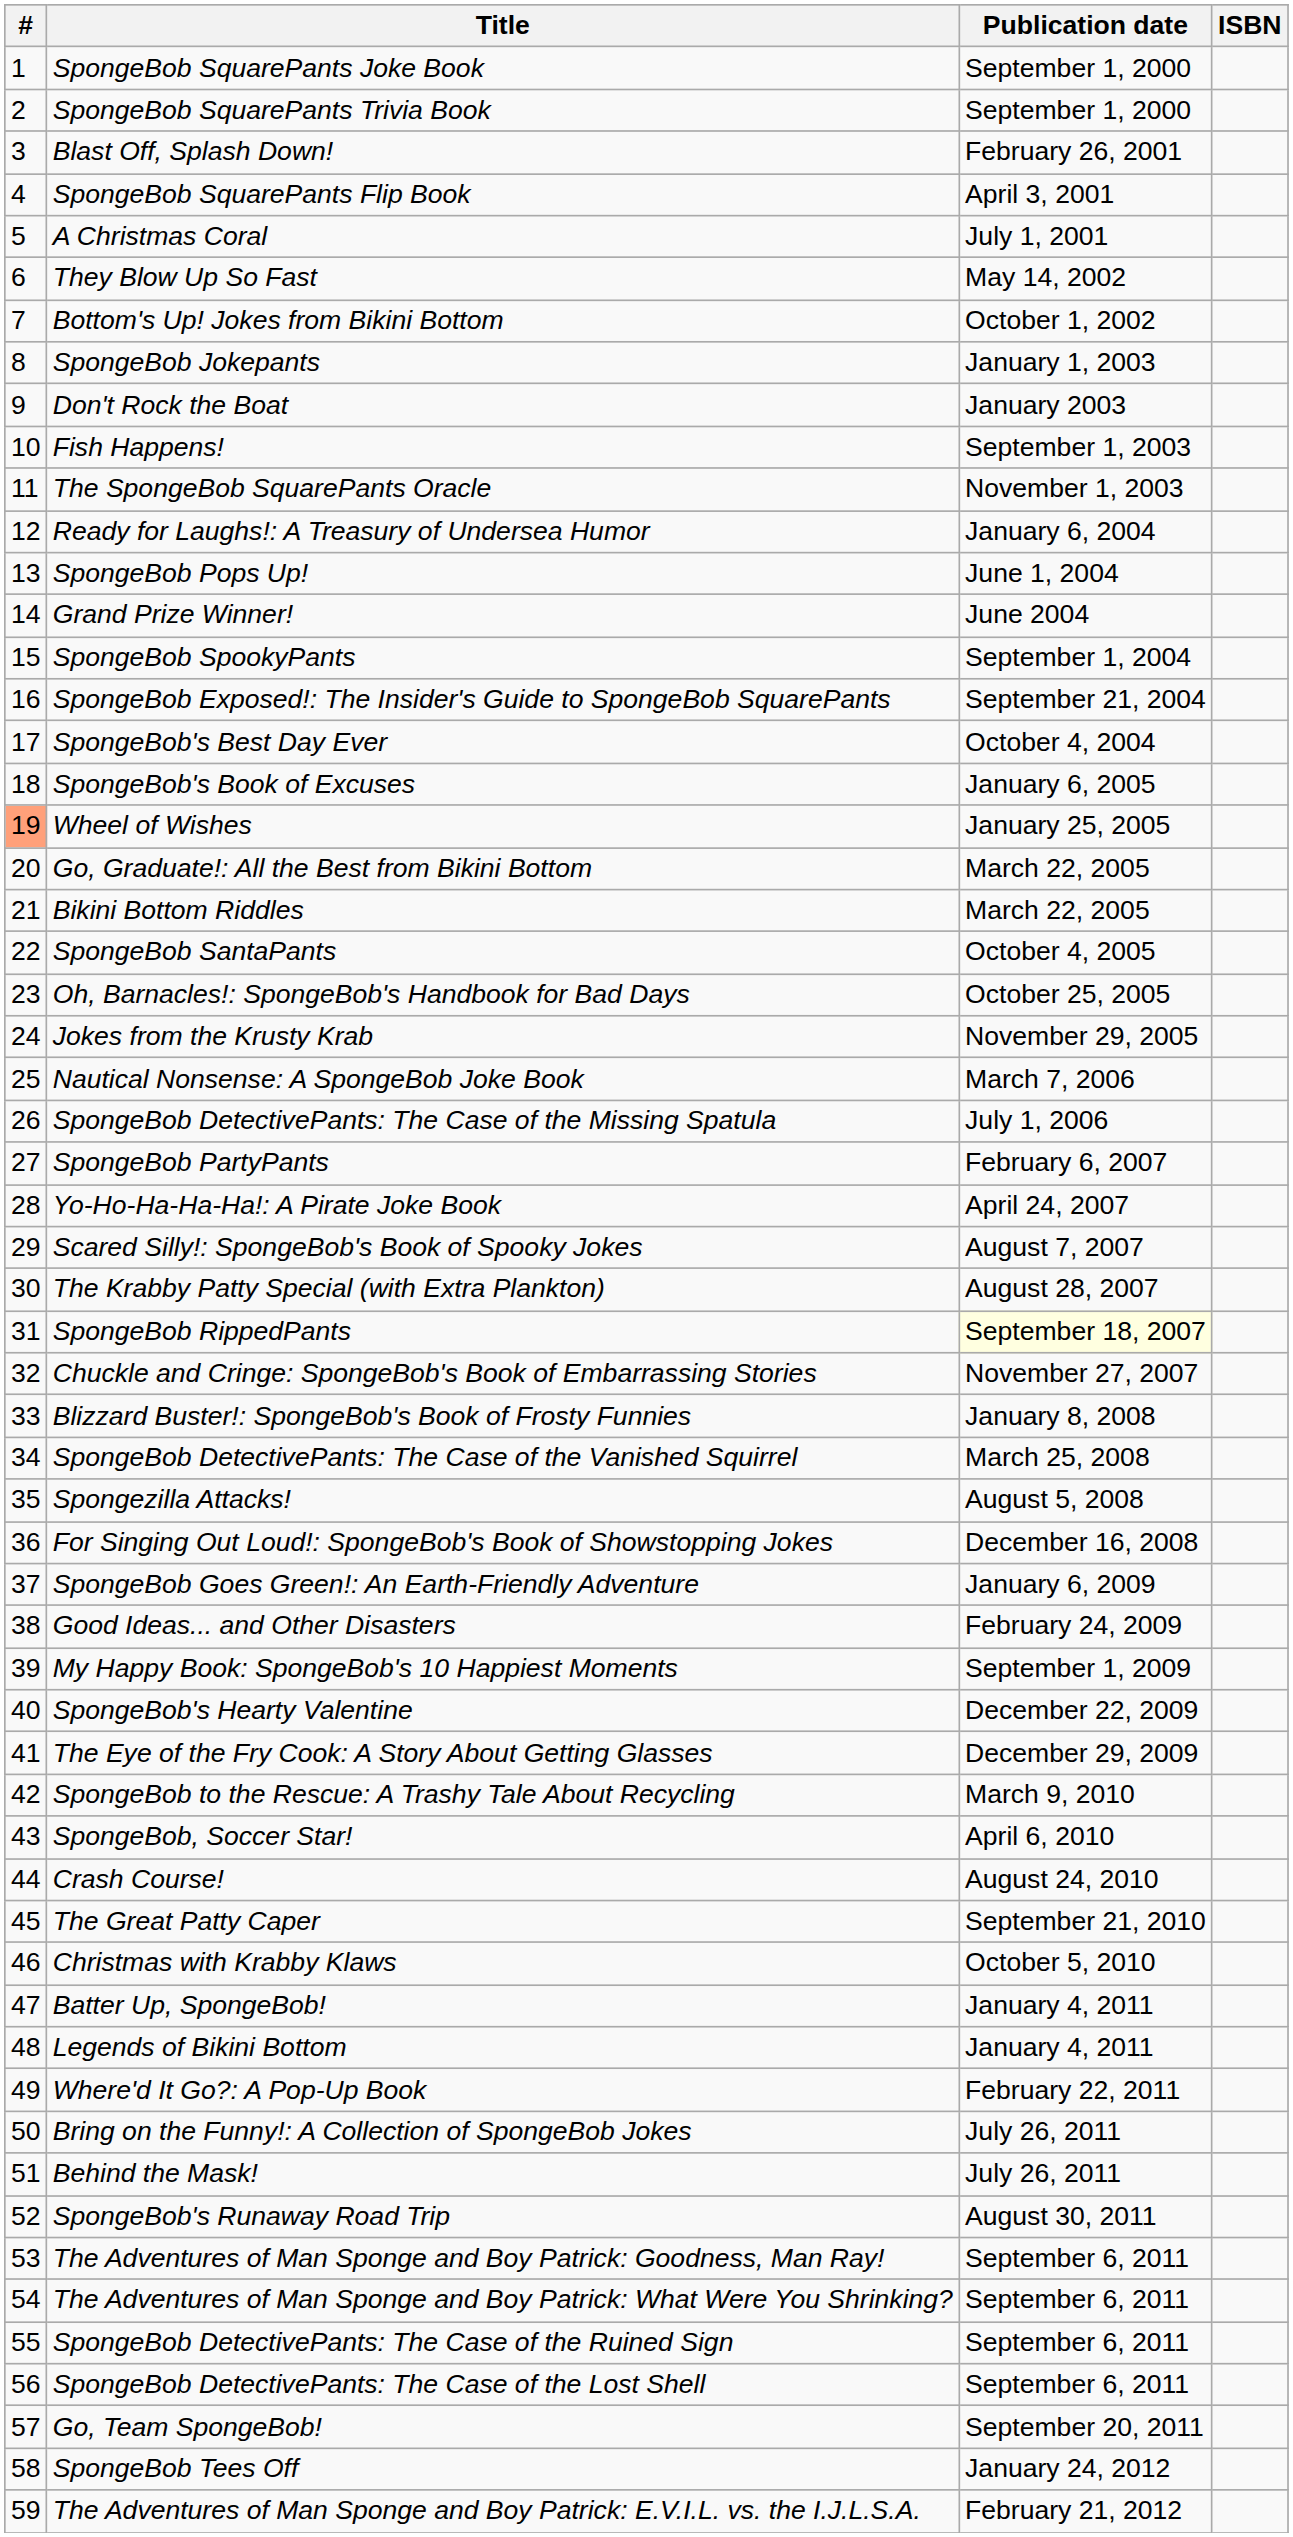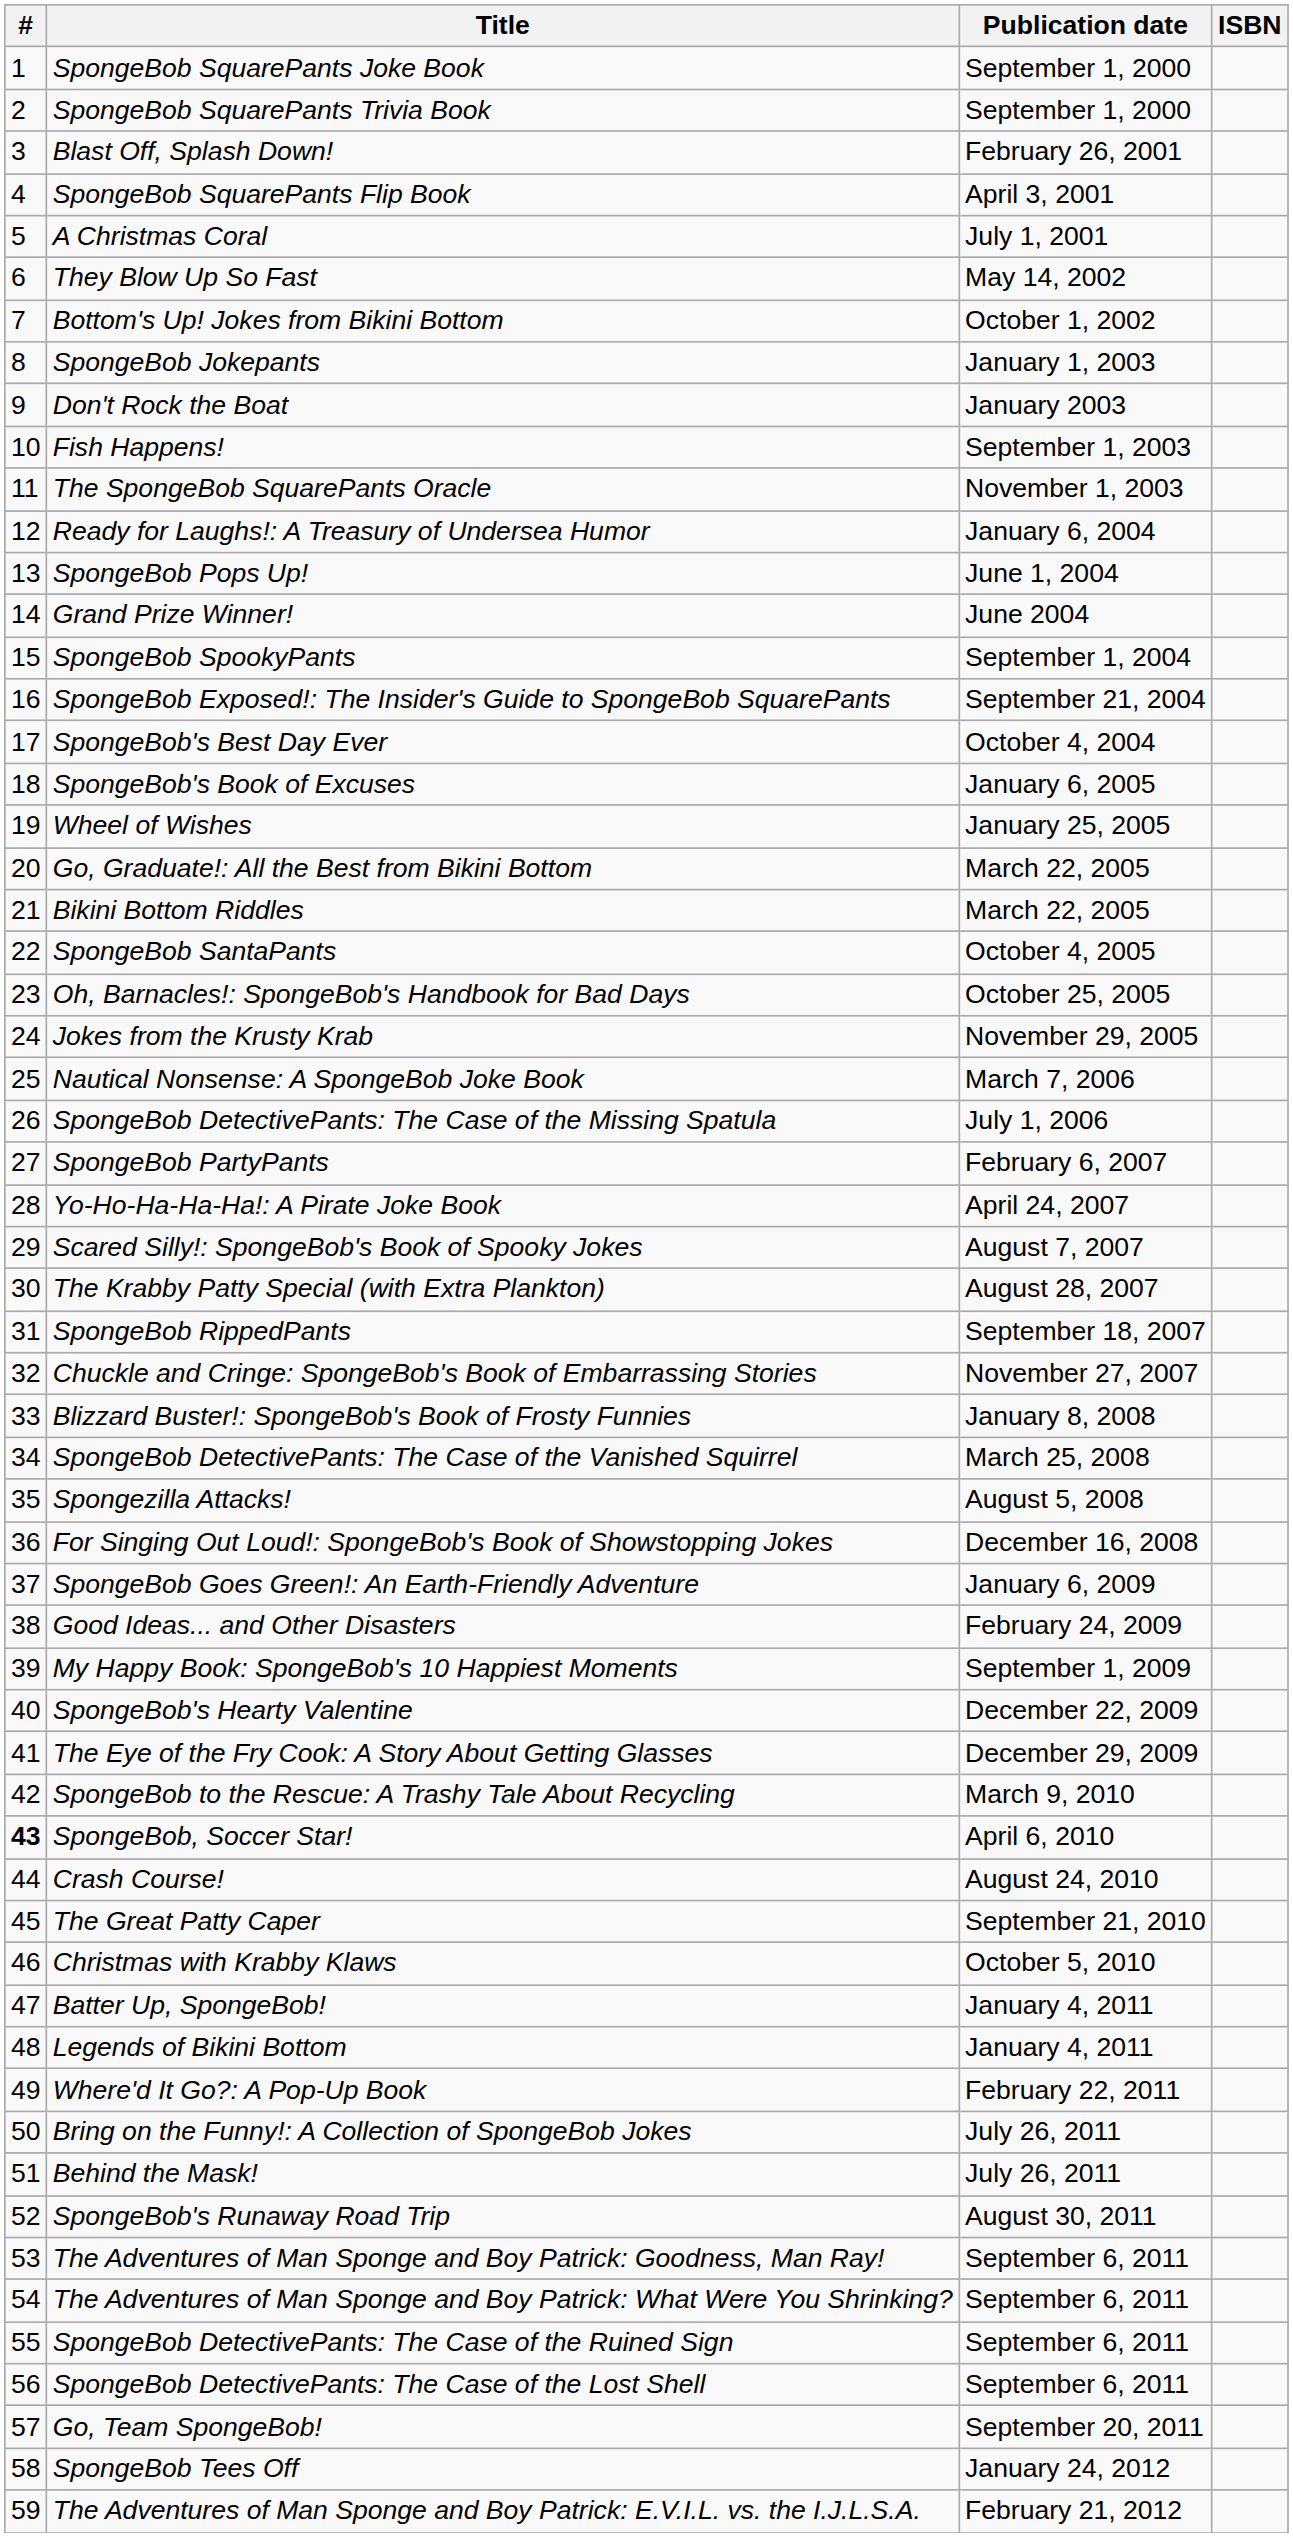(26, 825) lightsalmon background -> (26, 825) no background
(1085, 1331) lightyellow background -> (1085, 1331) no background
(26, 1836) normal -> (26, 1836) bold
